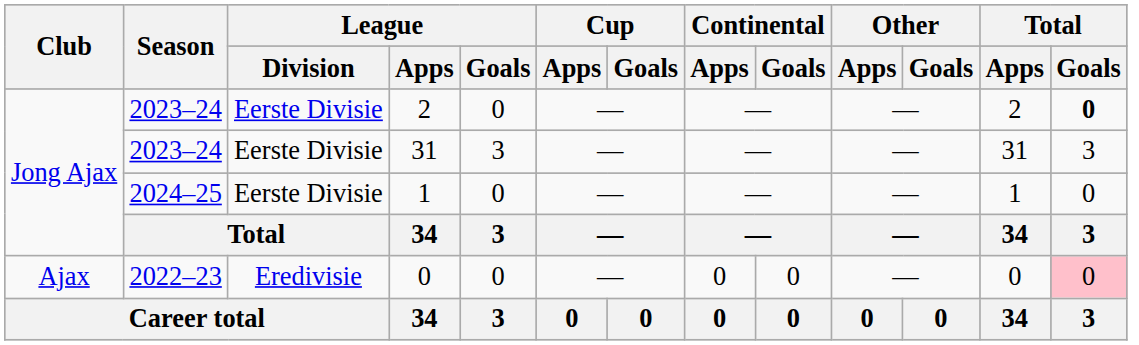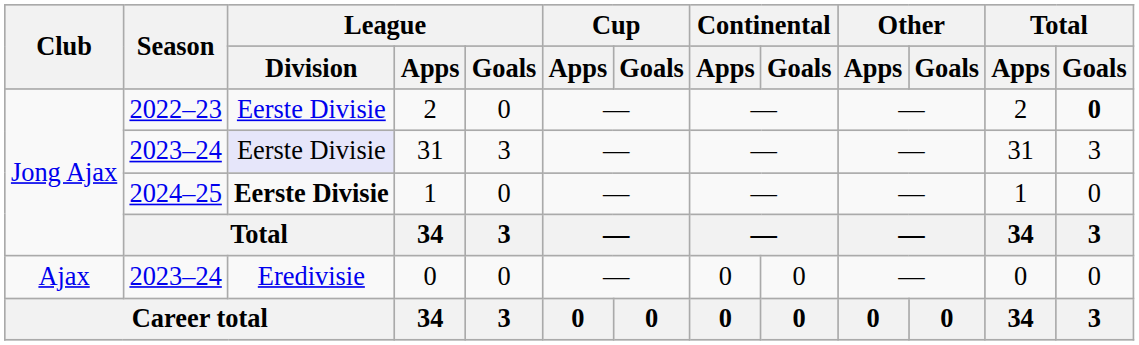(176, 109) 2023–24 -> (176, 109) 2022–23
(308, 151) no background -> (311, 151) lavender background
(308, 192) normal -> (311, 192) bold
(176, 276) 2022–23 -> (176, 276) 2023–24
(1089, 276) pink background -> (1094, 276) no background
